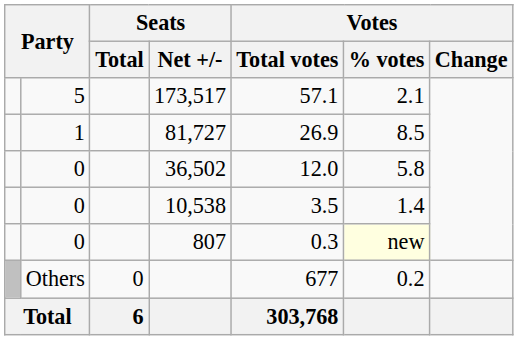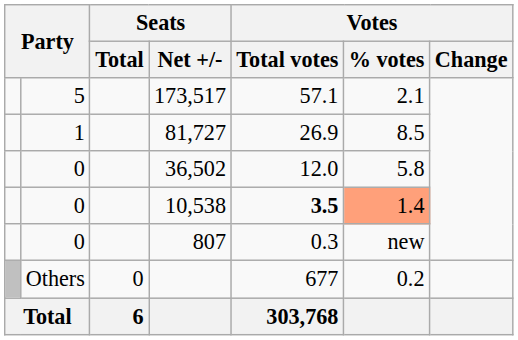(325, 205) normal -> (325, 205) bold
(411, 205) no background -> (411, 205) lightsalmon background
(406, 242) lightyellow background -> (406, 242) no background
